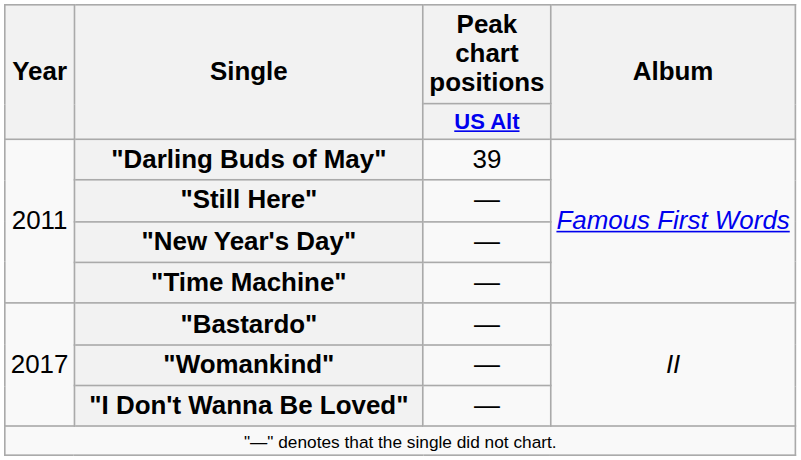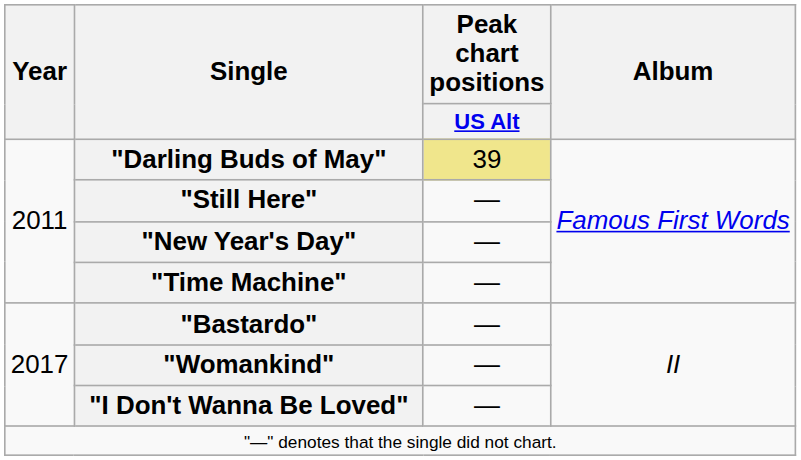(487, 159) no background -> (487, 159) khaki background
